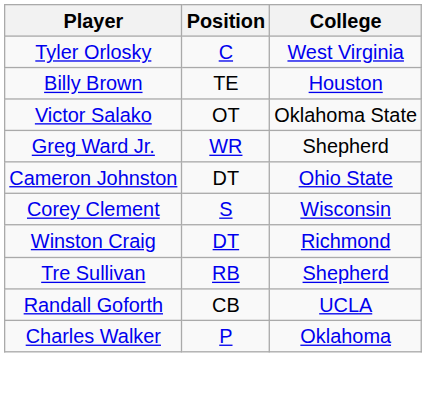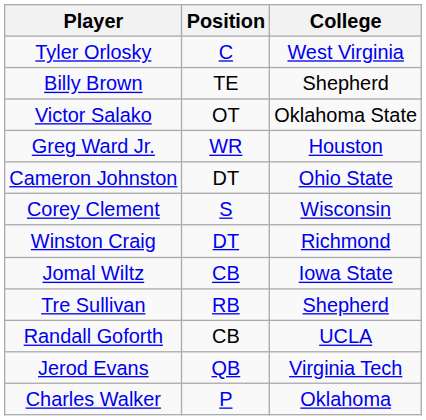(346, 84) Houston -> (346, 84) Shepherd
(346, 147) Shepherd -> (346, 147) Houston
+ row: (93, 273)
+ row: (93, 367)
